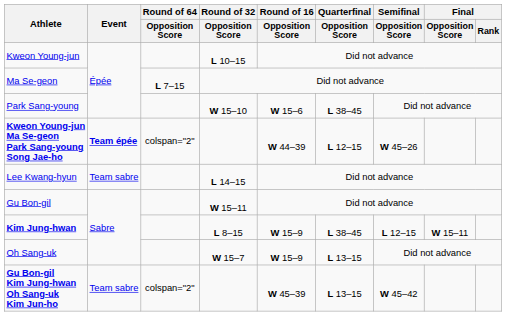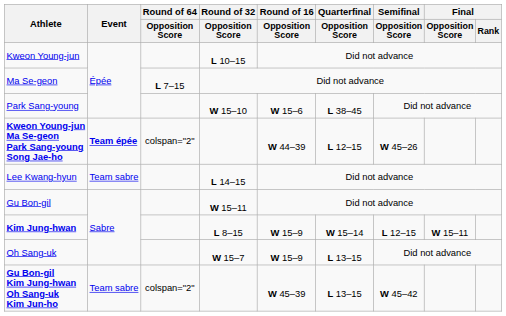(345, 233) L 38–45 -> (345, 233) W 15–14
